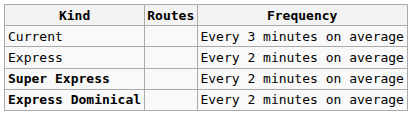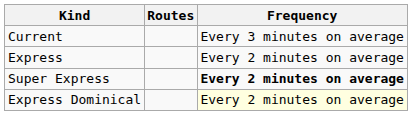(59, 79) bold -> (59, 79) normal
(302, 79) normal -> (302, 79) bold
(75, 100) bold -> (75, 100) normal
(302, 100) no background -> (302, 100) lightyellow background
